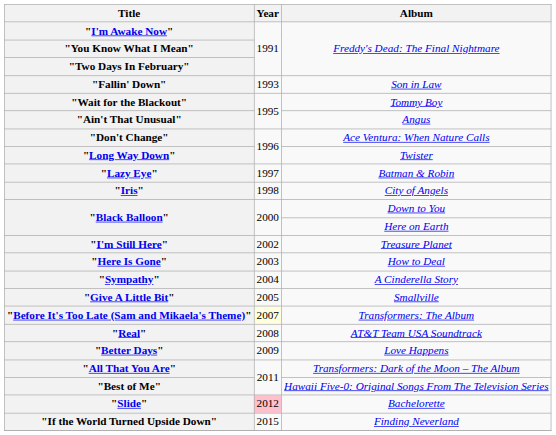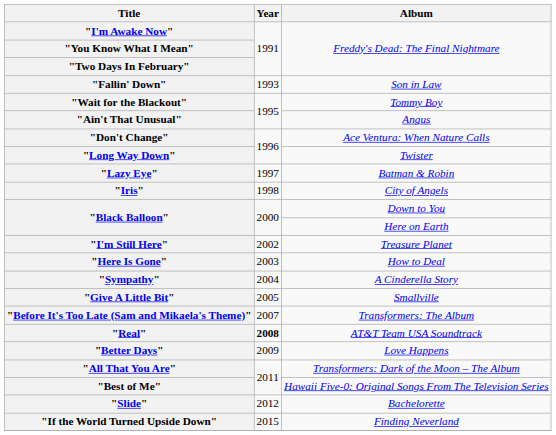(268, 315) lightyellow background -> (268, 315) no background
(268, 333) normal -> (268, 333) bold
(268, 404) pink background -> (268, 404) no background
